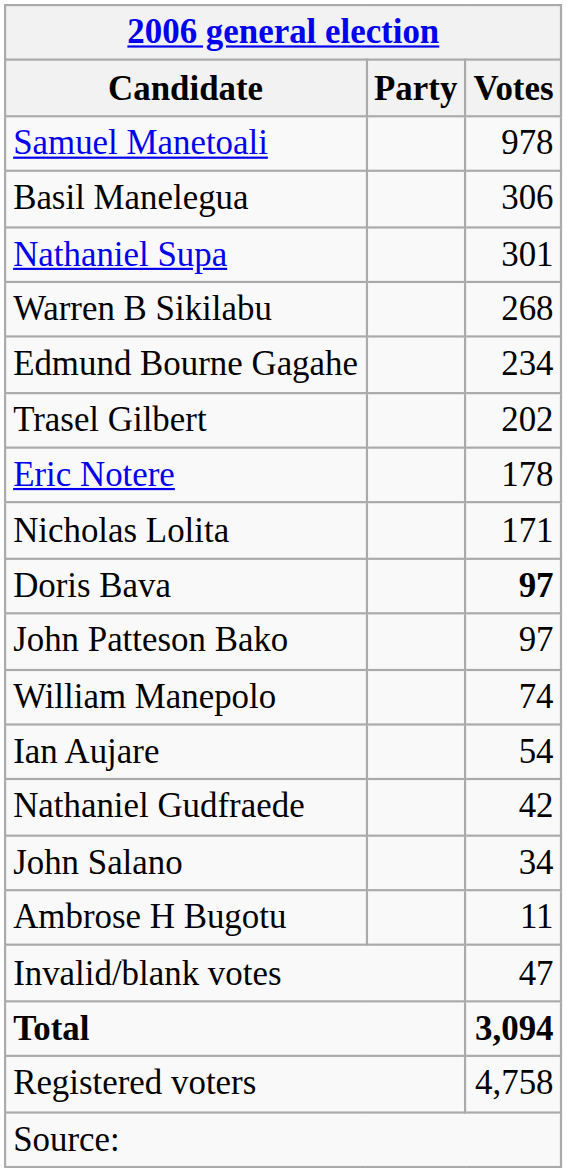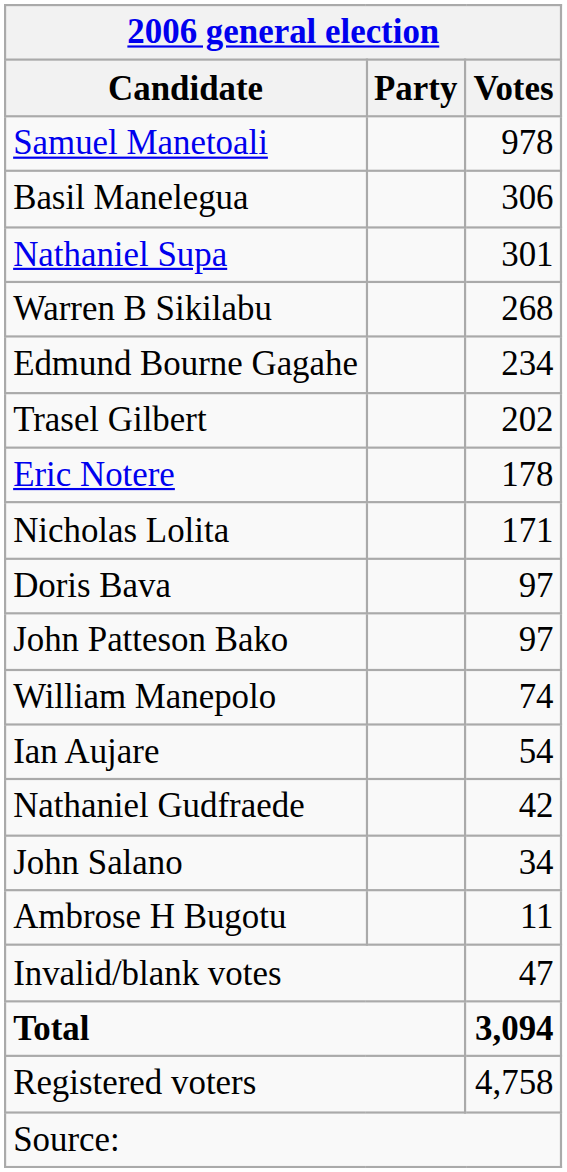(536, 585) bold -> (536, 585) normal
